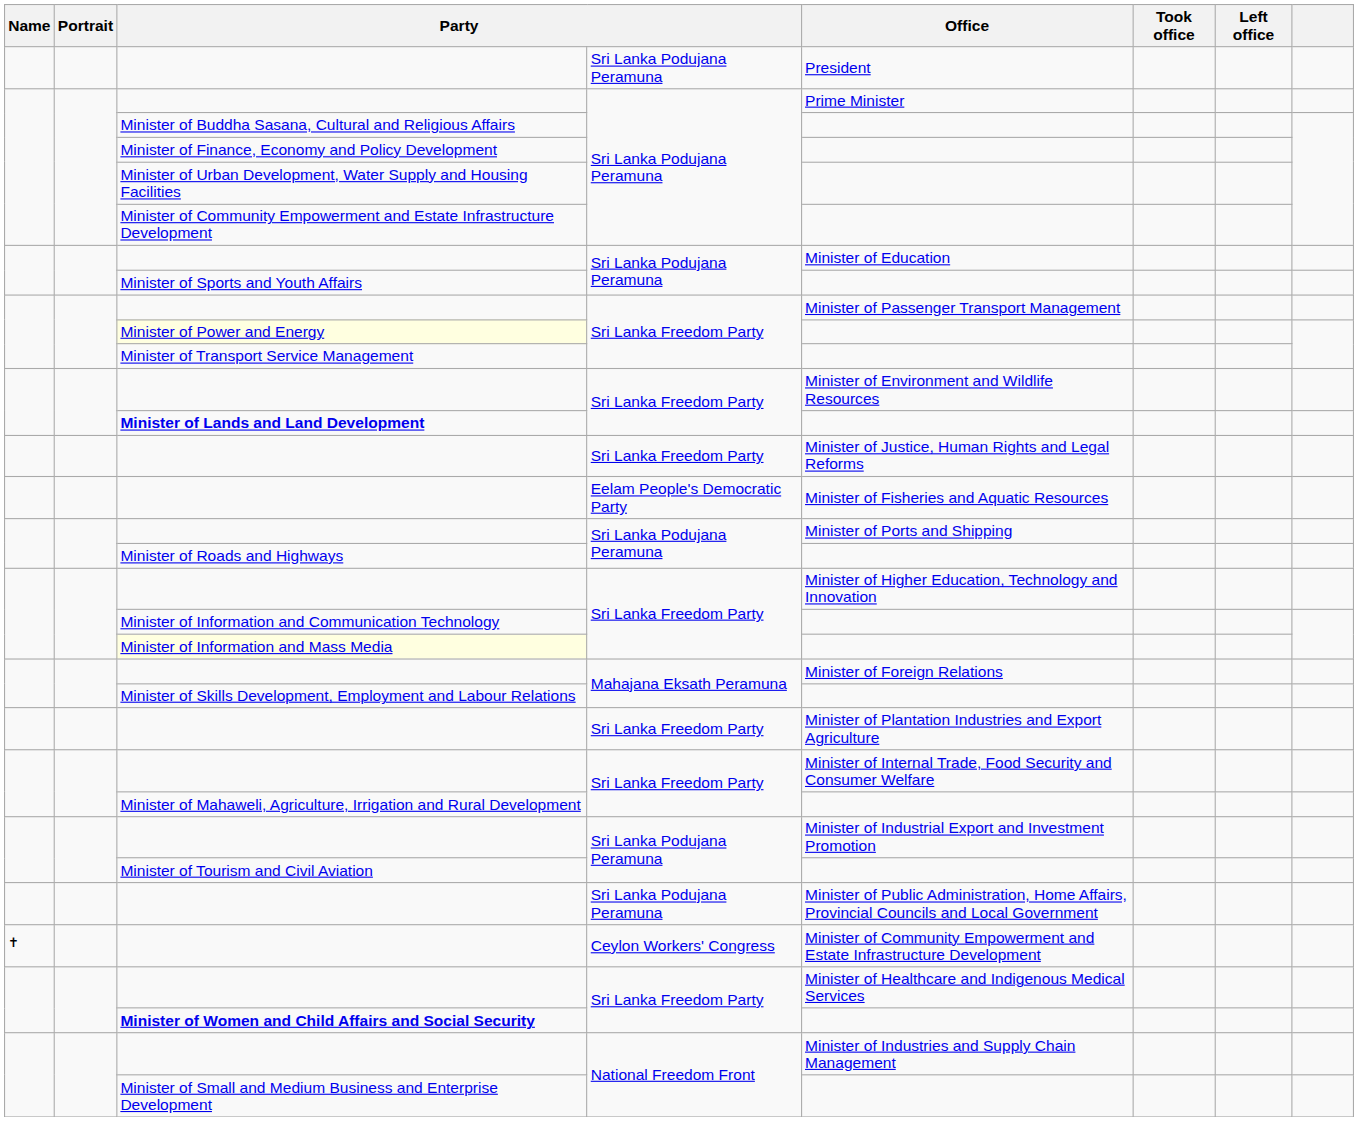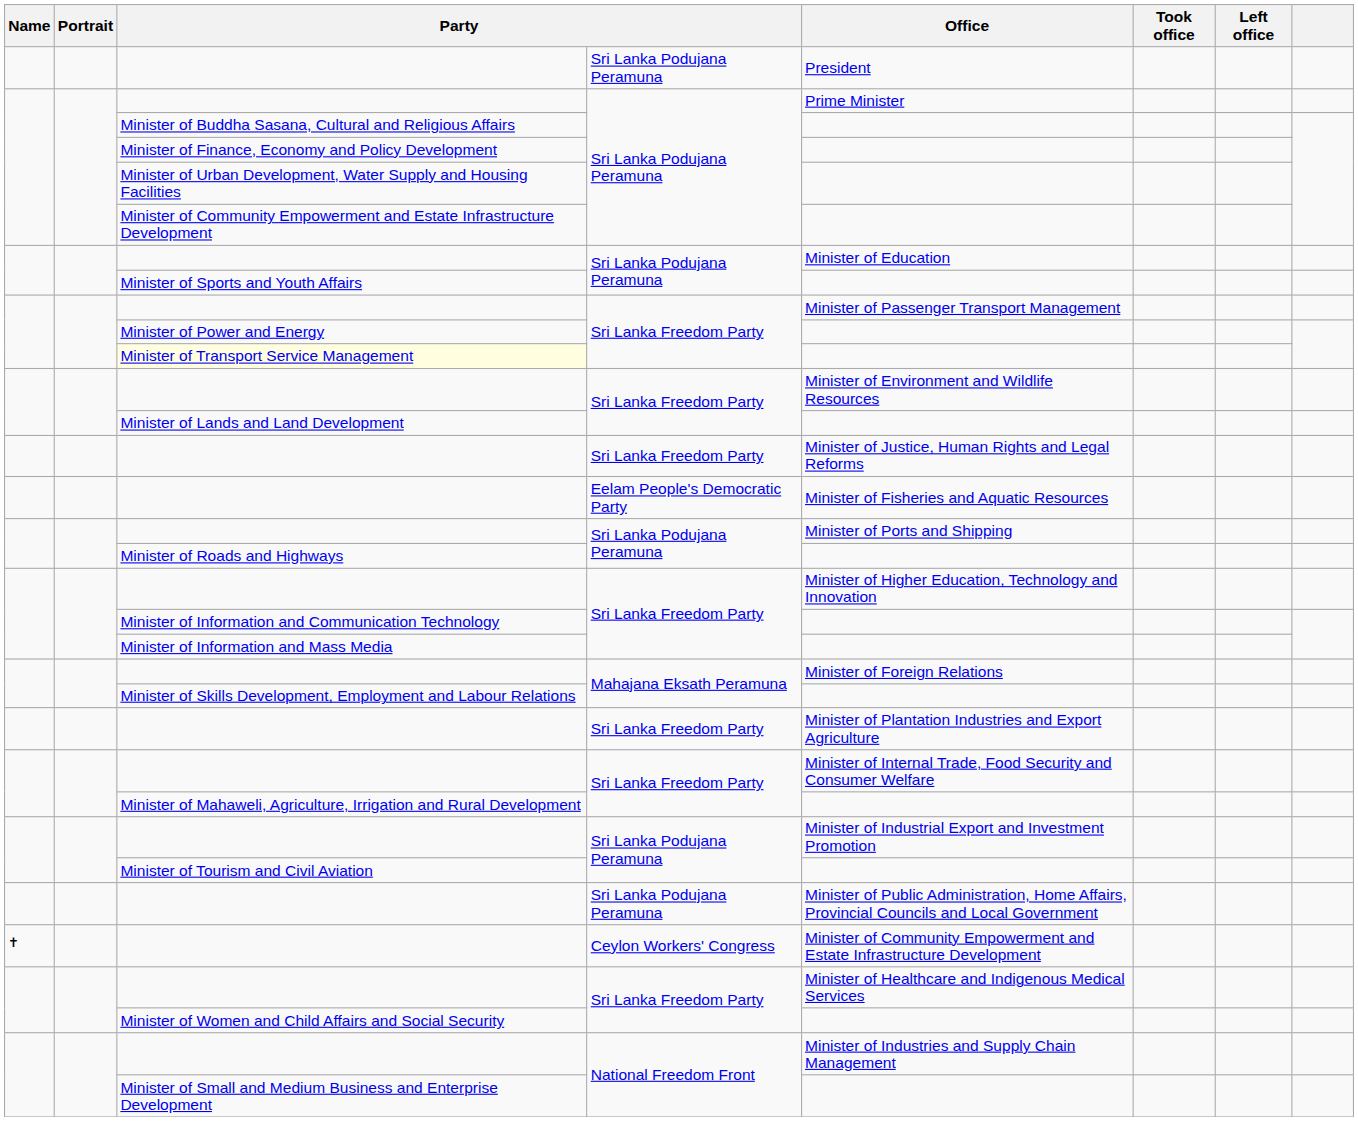(222, 332) lightyellow background -> (222, 332) no background
(267, 357) no background -> (267, 357) lightyellow background
(272, 423) bold -> (262, 423) normal
(256, 647) lightyellow background -> (256, 647) no background
(328, 1021) bold -> (312, 1021) normal
